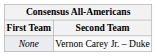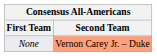(103, 44) no background -> (103, 44) lightsalmon background
